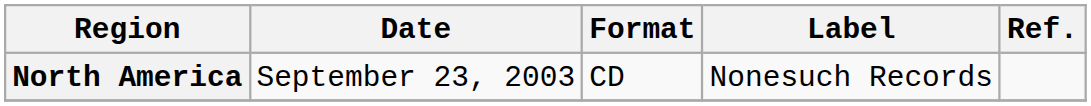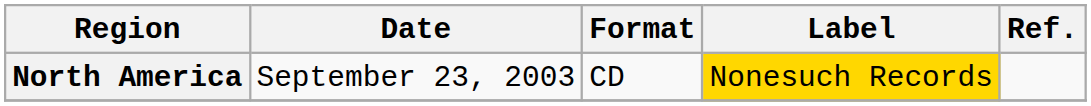(851, 77) no background -> (851, 77) gold background
